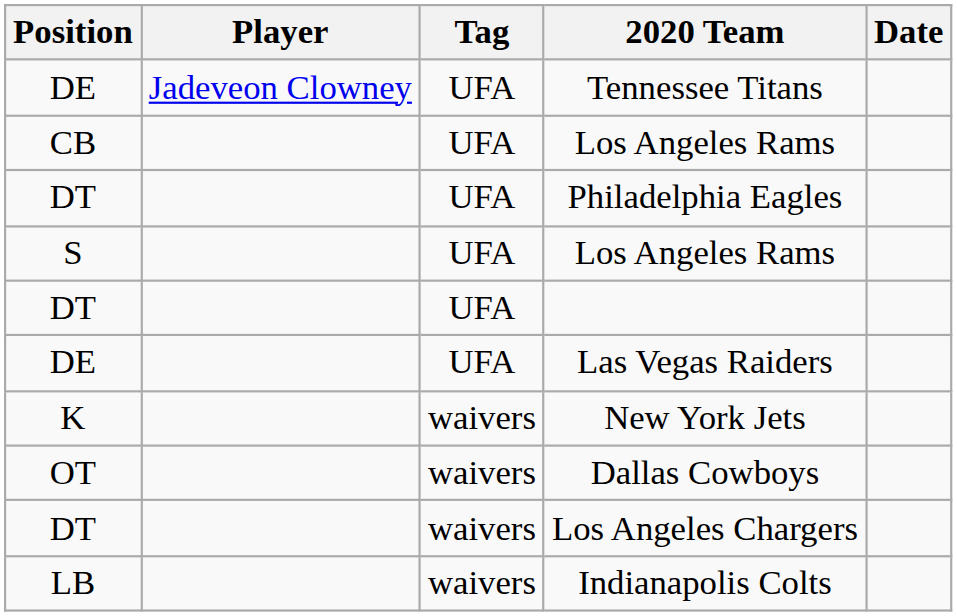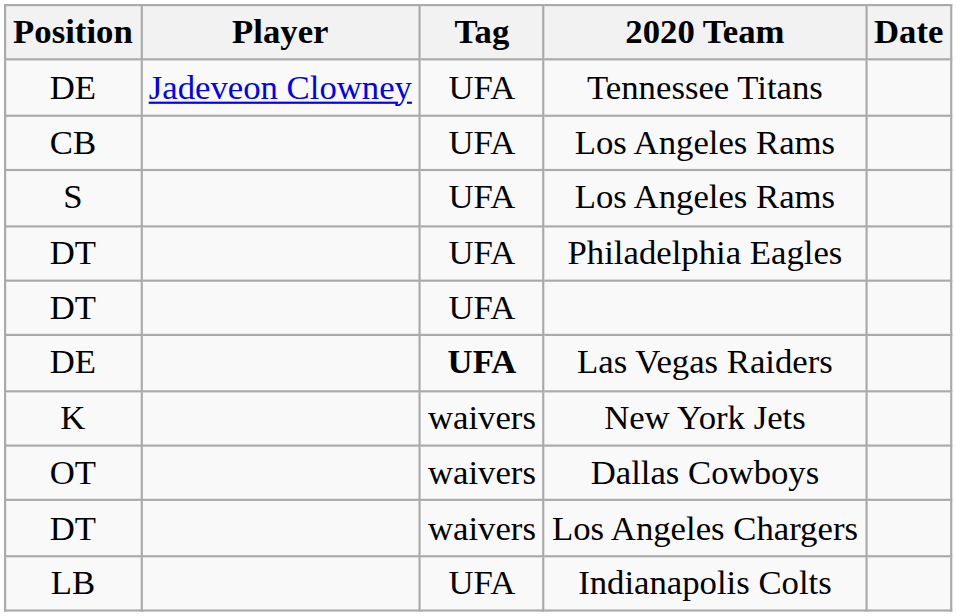rows swapped: (73, 197) <-> (73, 252)
(482, 362) normal -> (482, 362) bold
(482, 582) waivers -> (482, 582) UFA
